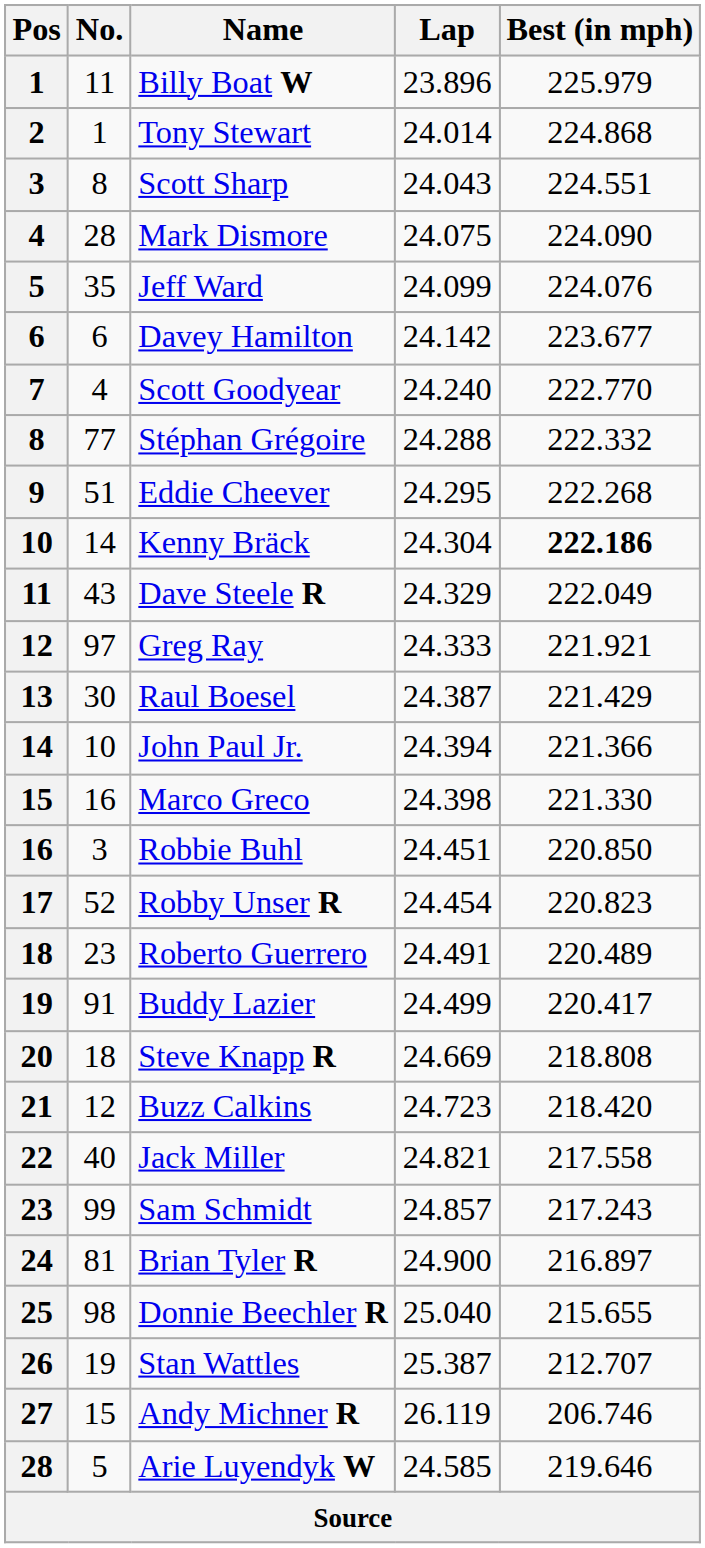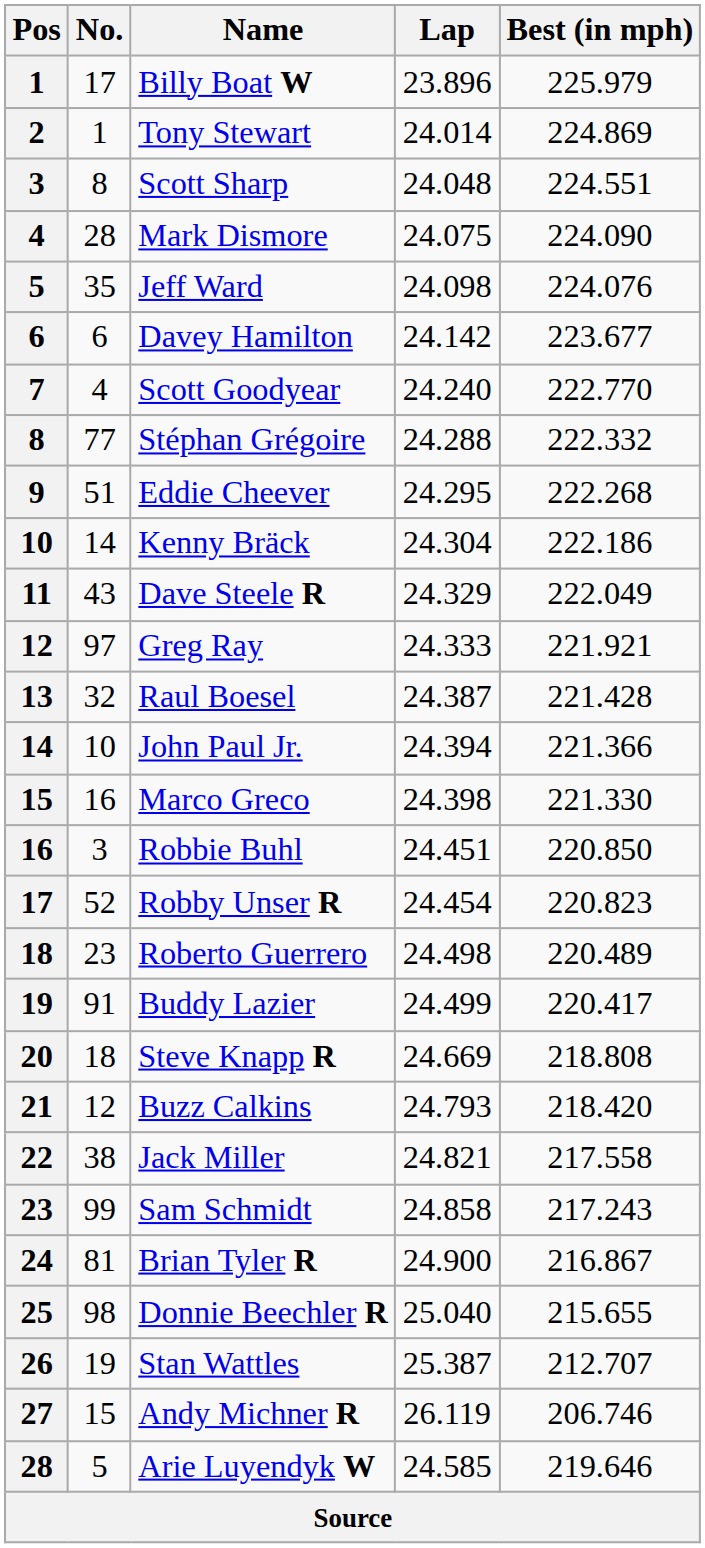(100, 81) 11 -> (100, 81) 17
(600, 132) 224.868 -> (600, 132) 224.869
(447, 183) 24.043 -> (447, 183) 24.048
(447, 286) 24.099 -> (447, 286) 24.098
(600, 542) bold -> (600, 542) normal
(100, 696) 30 -> (100, 696) 32
(600, 696) 221.429 -> (600, 696) 221.428
(447, 952) 24.491 -> (447, 952) 24.498
(447, 1106) 24.723 -> (447, 1106) 24.793
(100, 1157) 40 -> (100, 1157) 38
(447, 1209) 24.857 -> (447, 1209) 24.858
(600, 1260) 216.897 -> (600, 1260) 216.867
